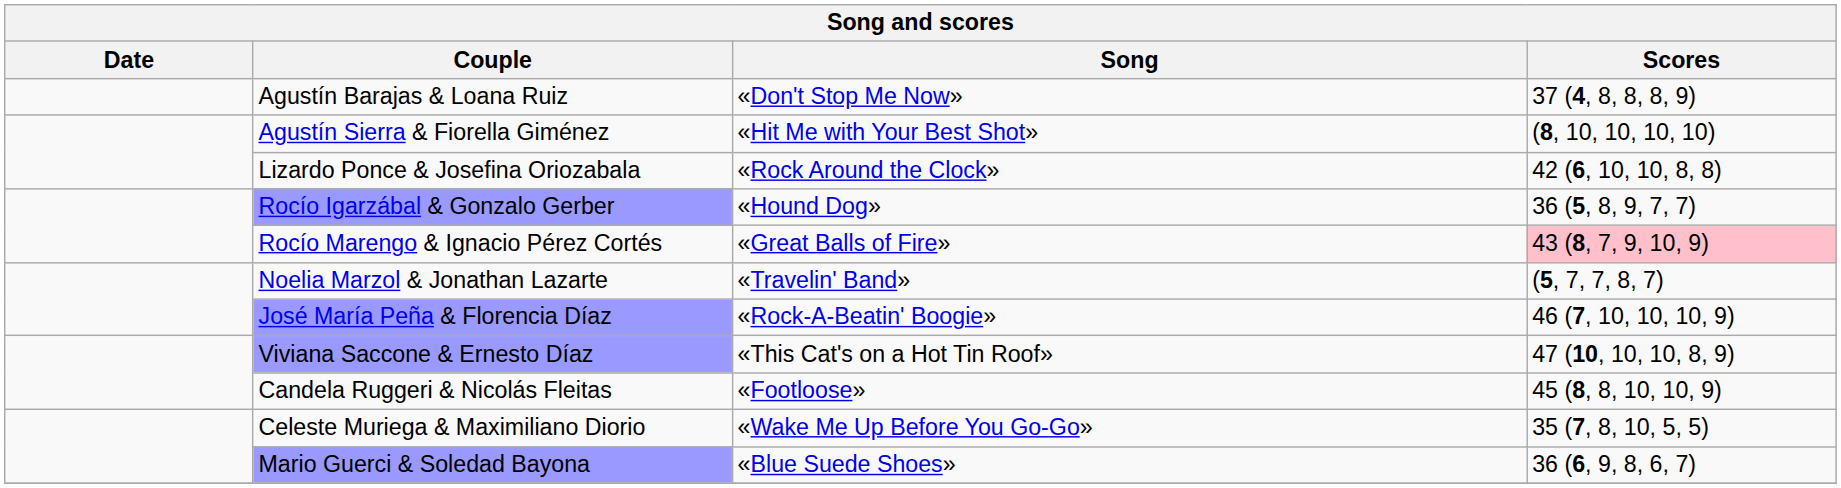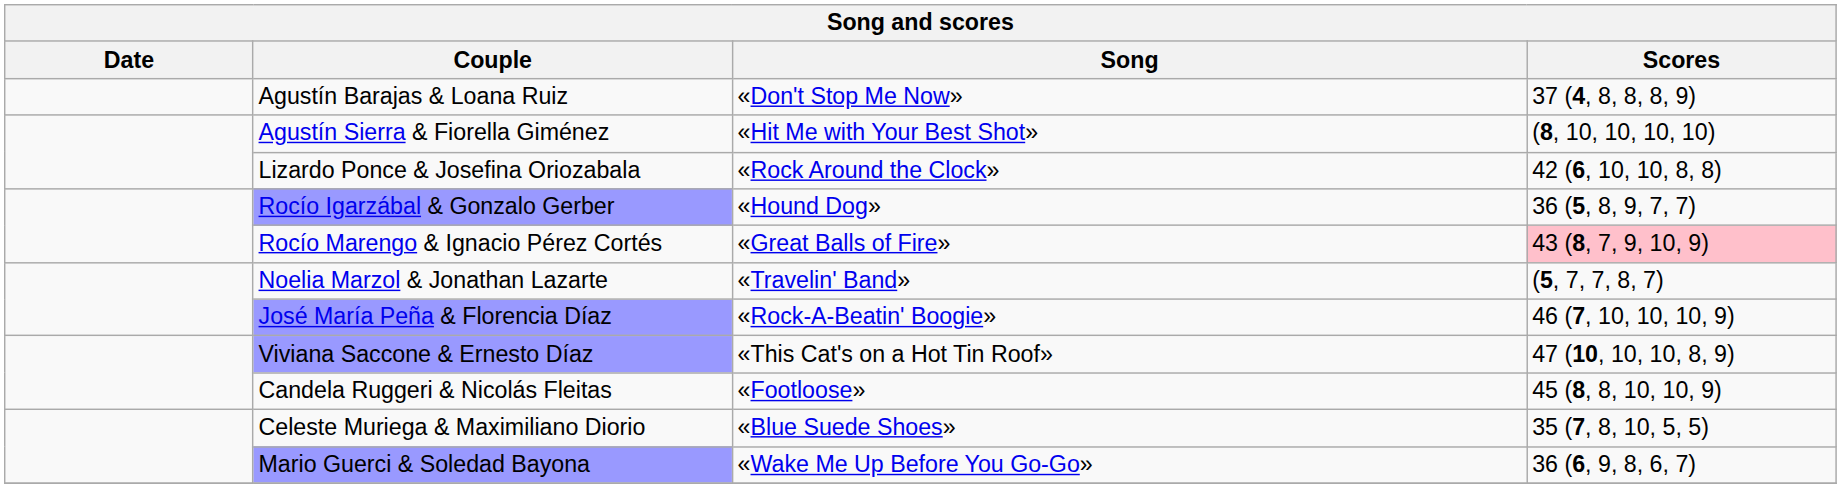(915, 427) «Wake Me Up Before You Go-Go» -> (847, 427) «Blue Suede Shoes»
(847, 464) «Blue Suede Shoes» -> (915, 464) «Wake Me Up Before You Go-Go»
